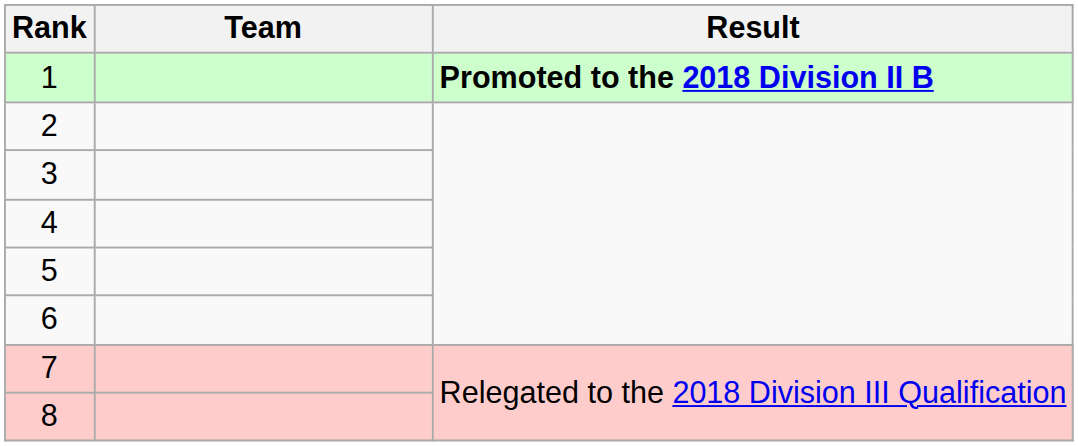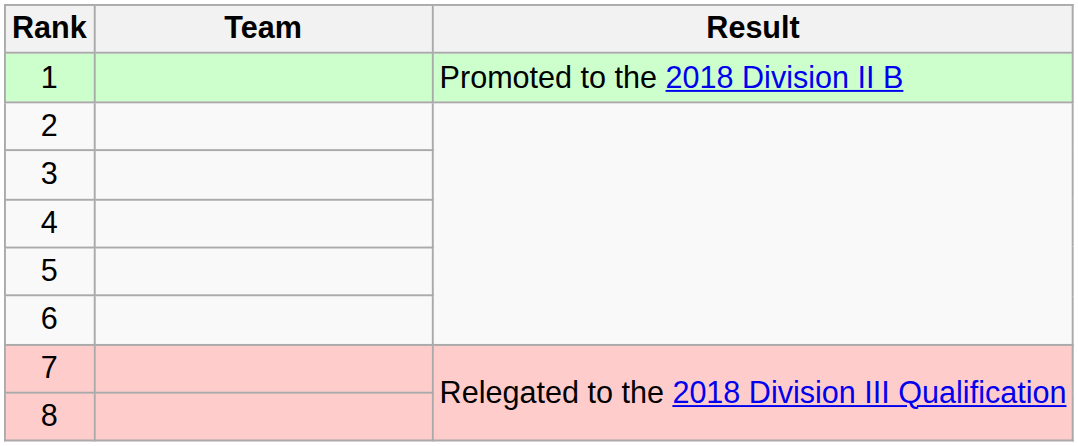(687, 77) bold -> (671, 77) normal
